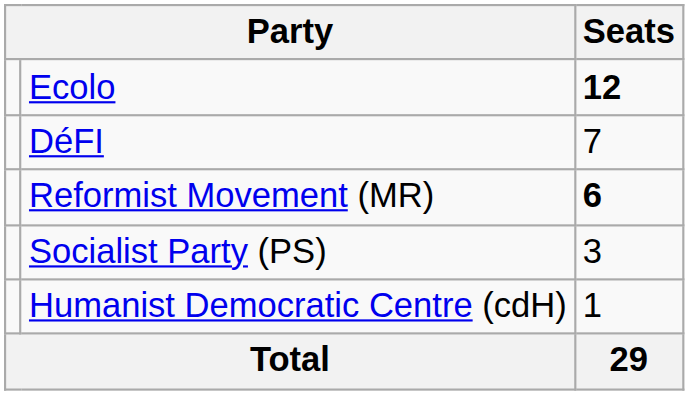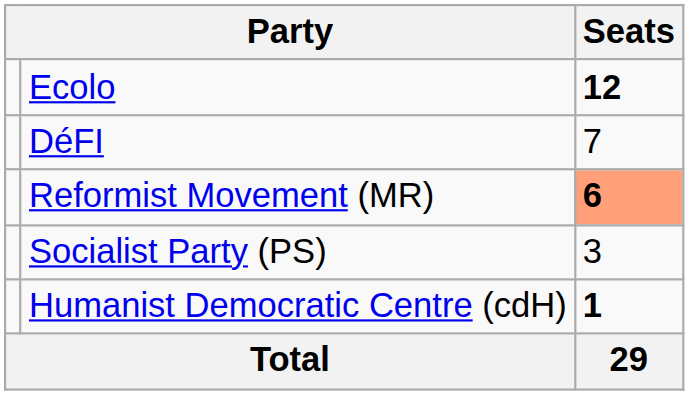(592, 196) no background -> (592, 196) lightsalmon background
(592, 305) normal -> (592, 305) bold
